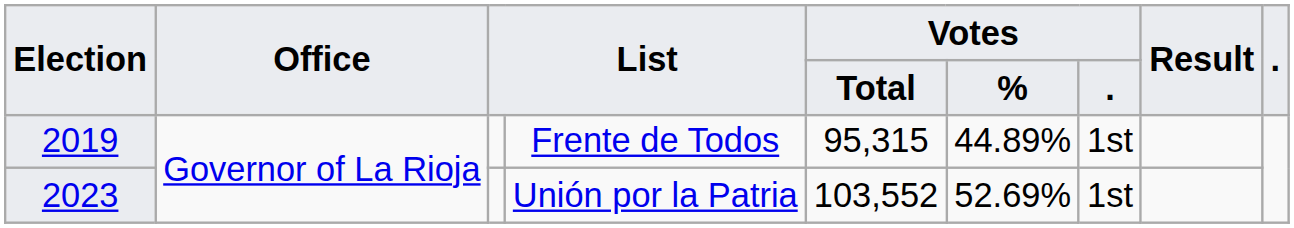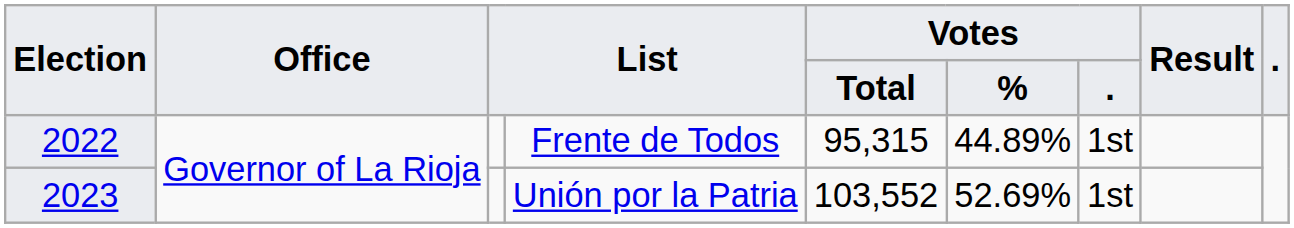(80, 142) 2019 -> (80, 142) 2022
